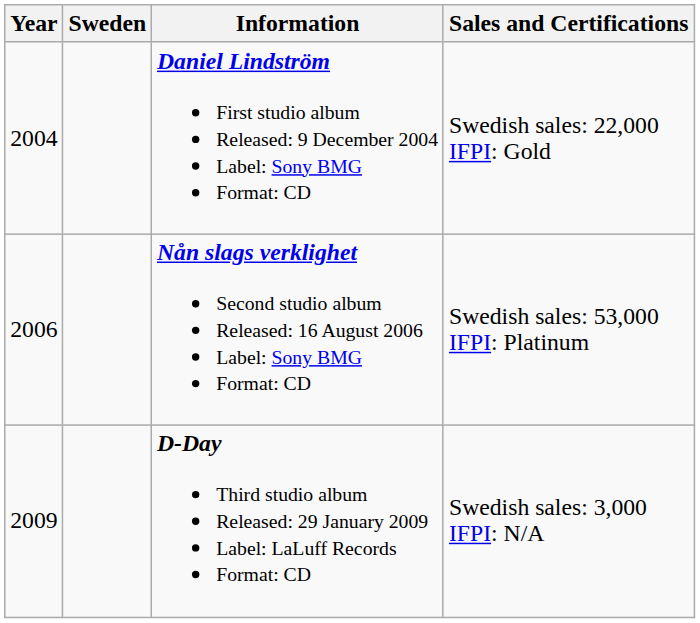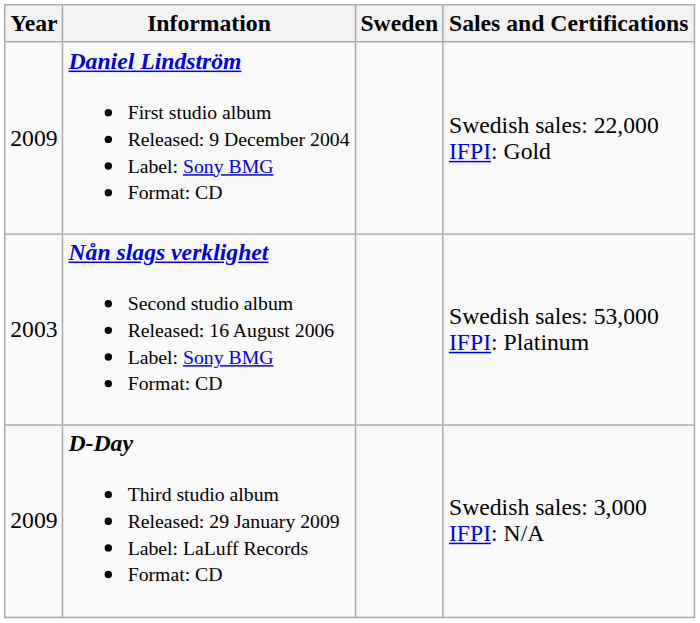columns swapped: (298, 23) <-> (107, 23)
(34, 137) 2004 -> (34, 137) 2009
(34, 329) 2006 -> (34, 329) 2003
